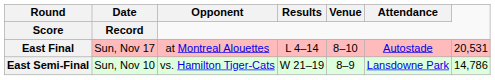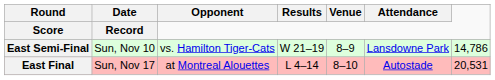rows swapped: (48, 65) <-> (48, 48)
